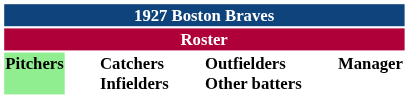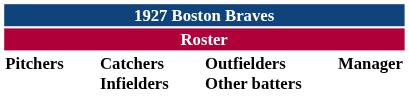(35, 63) lightgreen background -> (35, 63) no background
